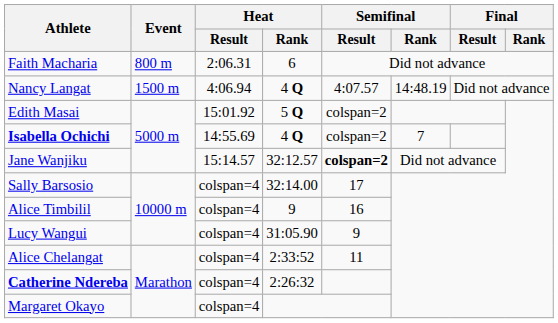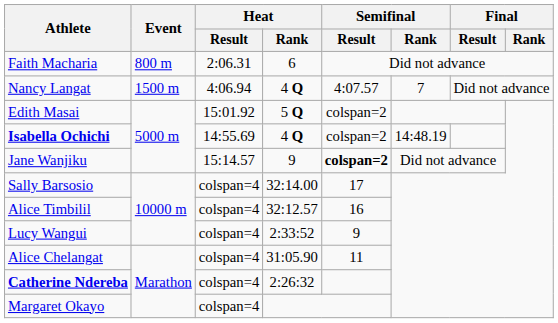(421, 88) 14:48.19 -> (421, 88) 7
(421, 136) 7 -> (421, 136) 14:48.19
(292, 161) 32:12.57 -> (292, 161) 9
(292, 209) 9 -> (292, 209) 32:12.57
(292, 233) 31:05.90 -> (292, 233) 2:33:52
(292, 257) 2:33:52 -> (292, 257) 31:05.90
